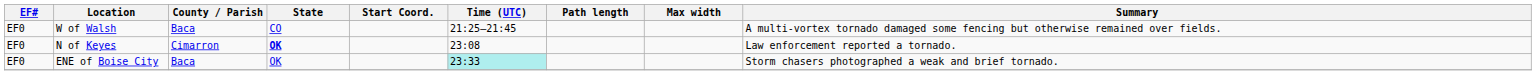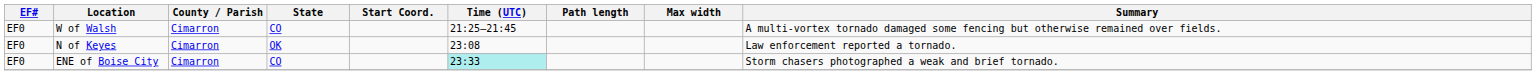(183, 29) Baca -> (195, 29) Cimarron
(275, 45) bold -> (275, 45) normal
(183, 61) Baca -> (195, 61) Cimarron
(275, 61) OK -> (275, 61) CO
